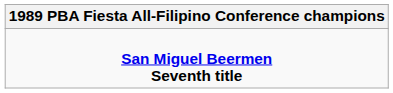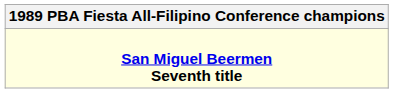(197, 66) no background -> (197, 66) lightyellow background
